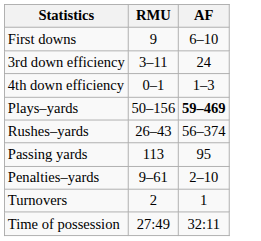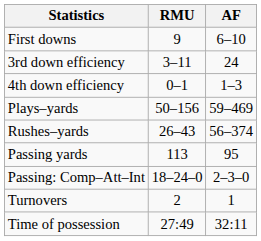(204, 108) bold -> (231, 108) normal
+ row: (76, 177)
- row: (54, 177)
